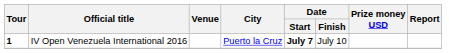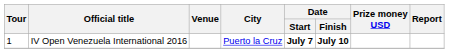(9, 41) bold -> (9, 41) normal
(332, 41) normal -> (333, 41) bold
